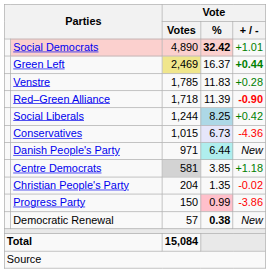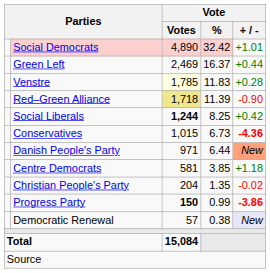(217, 47) bold -> (217, 47) normal
(185, 64) khaki background -> (185, 64) no background
(249, 64) bold -> (249, 64) normal
(185, 82) no background -> (185, 82) lightyellow background
(185, 99) no background -> (185, 99) khaki background
(251, 99) bold -> (251, 99) normal
(185, 116) normal -> (185, 116) bold
(220, 116) lightblue background -> (220, 116) no background
(220, 133) lavender background -> (220, 133) no background
(251, 133) normal -> (251, 133) bold
(220, 151) paleturquoise background -> (220, 151) no background
(252, 151) no background -> (252, 151) lightsalmon background
(189, 168) lightgrey background -> (189, 168) no background
(189, 202) normal -> (189, 202) bold
(220, 202) pink background -> (220, 202) no background
(251, 202) normal -> (251, 202) bold
(220, 220) bold -> (220, 220) normal
(252, 220) no background -> (252, 220) lavender background
